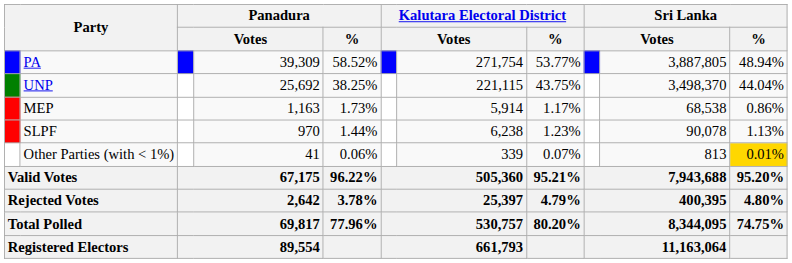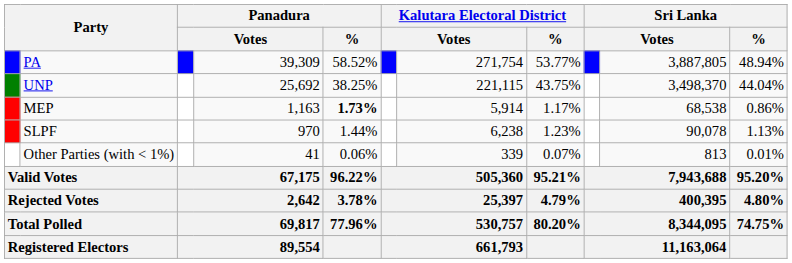(359, 108) normal -> (357, 108) bold
(765, 154) gold background -> (765, 154) no background
